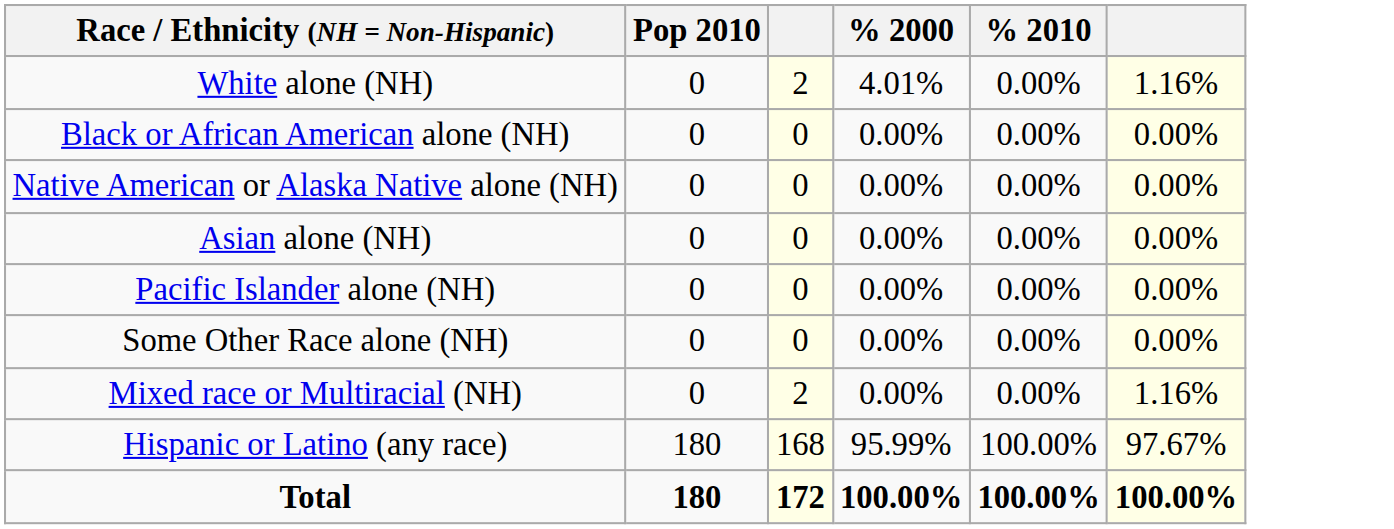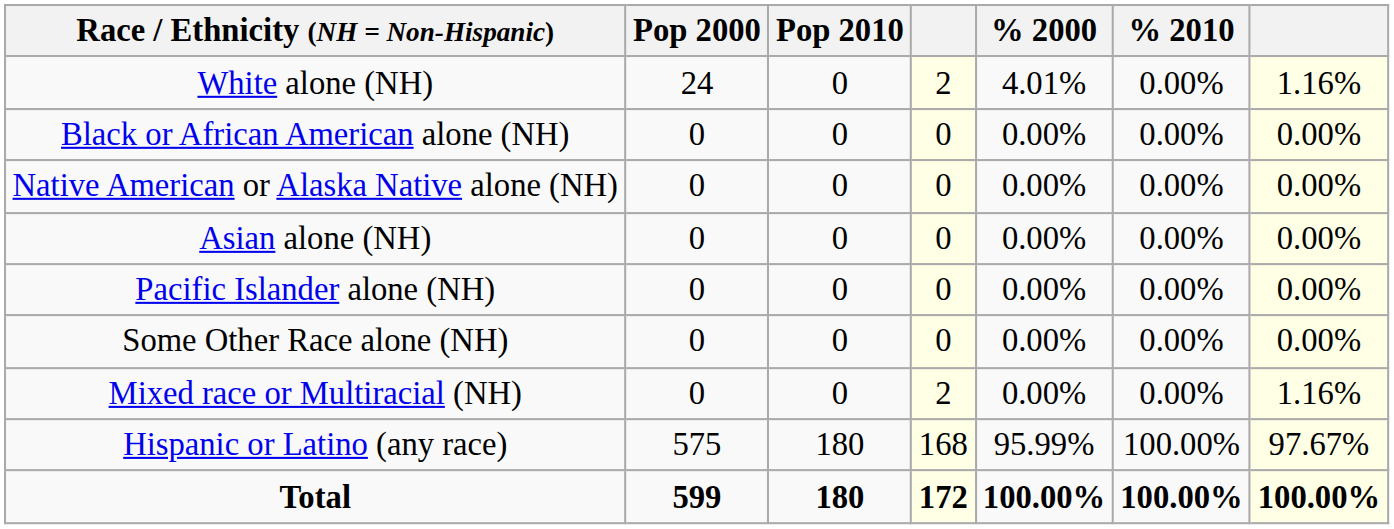+ column: (697, 30)
